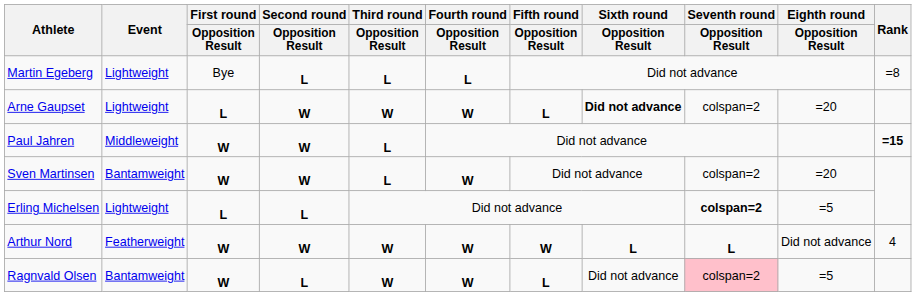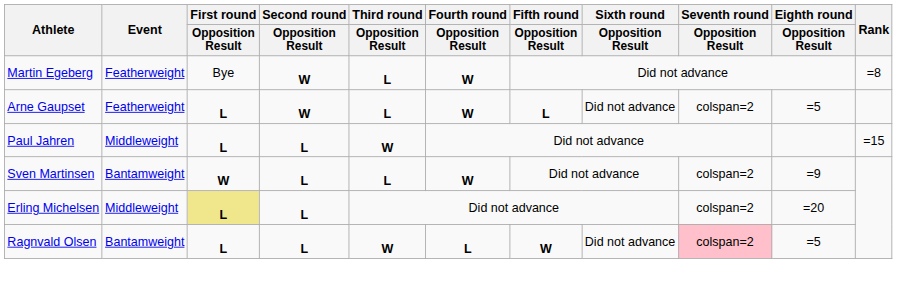(137, 73) Lightweight -> (145, 73) Featherweight
(304, 80) L -> (304, 80) W
(468, 80) L -> (468, 80) W
(137, 107) Lightweight -> (145, 107) Featherweight
(387, 114) W -> (387, 114) L
(633, 107) bold -> (630, 107) normal
(826, 107) =20 -> (814, 107) =5
(223, 148) W -> (223, 148) L
(304, 148) W -> (304, 148) L
(387, 148) L -> (387, 148) W
(893, 141) bold -> (874, 141) normal
(304, 181) W -> (304, 181) L
(826, 174) =20 -> (814, 174) =9
(137, 208) Lightweight -> (142, 208) Middleweight
(223, 215) no background -> (223, 215) khaki background
(731, 208) bold -> (725, 208) normal
(826, 208) =5 -> (814, 208) =20
- row: (40, 242)
(223, 282) W -> (223, 249) L
(468, 282) W -> (468, 249) L
(546, 282) L -> (546, 249) W
